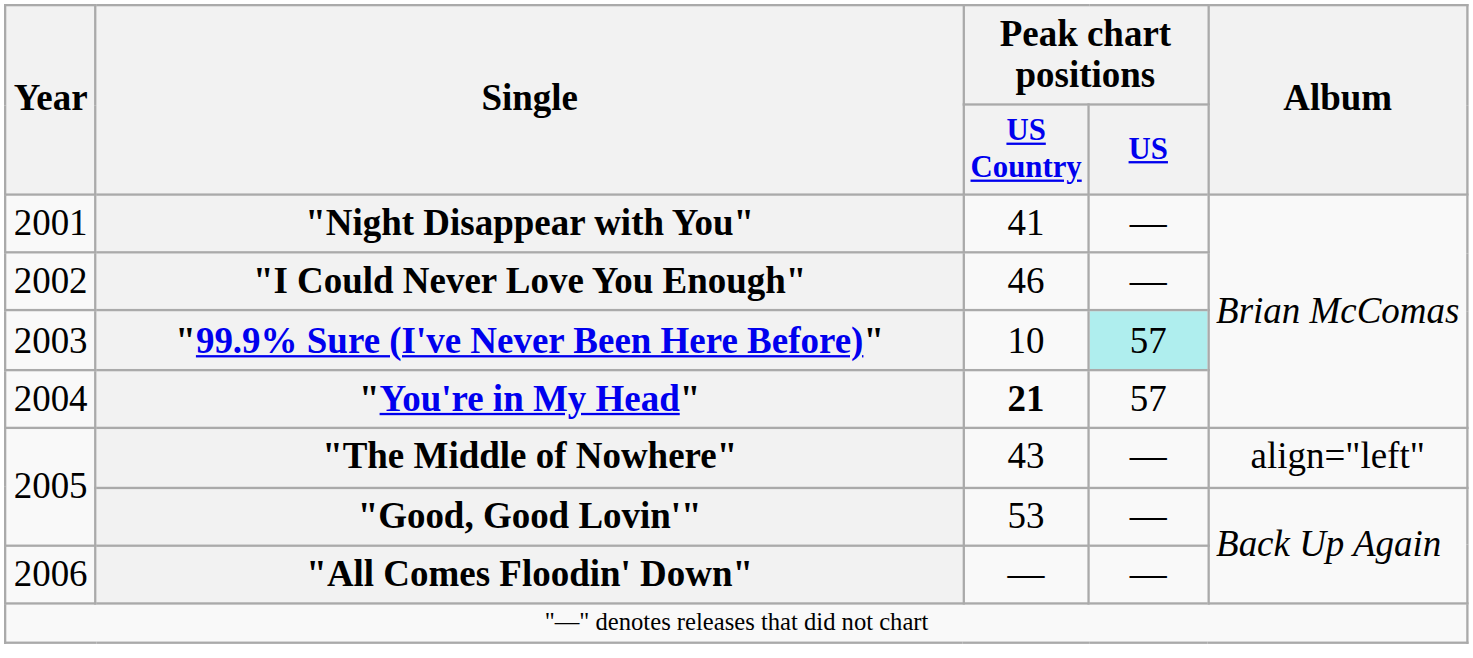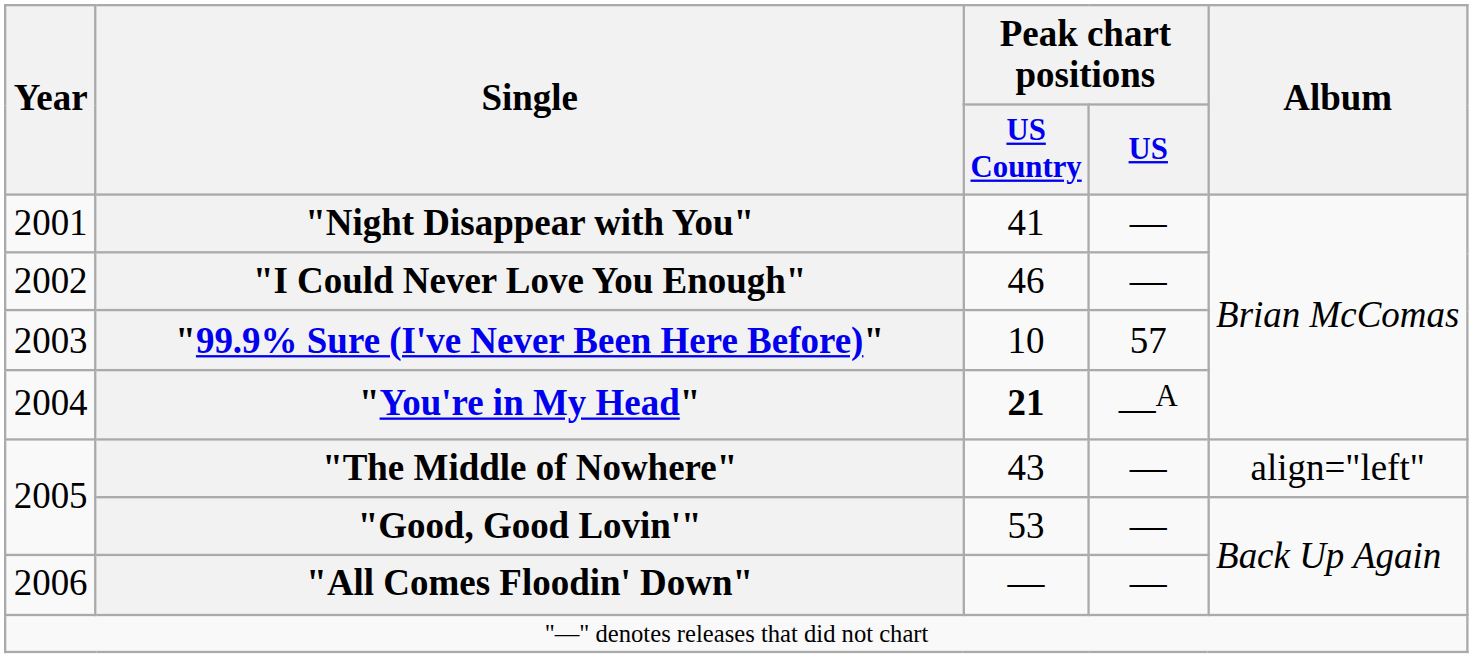(1148, 339) paleturquoise background -> (1148, 339) no background
(1148, 398) 57 -> (1148, 403) —A
